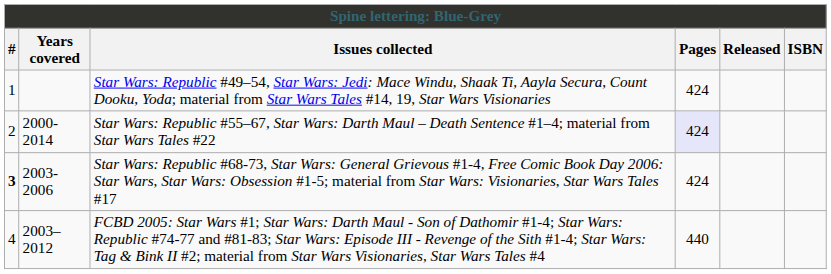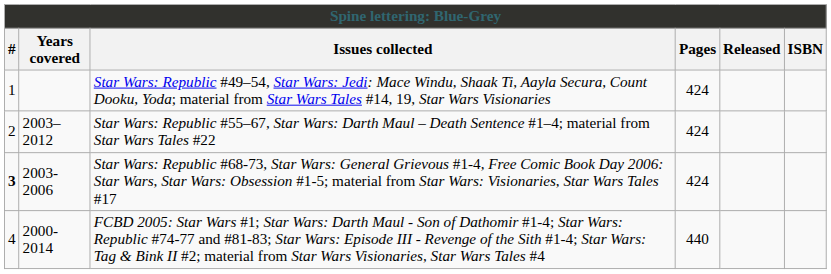(40, 131) 2000-2014 -> (42, 131) 2003–2012
(697, 131) lavender background -> (697, 131) no background
(42, 239) 2003–2012 -> (40, 239) 2000-2014
